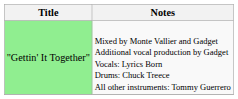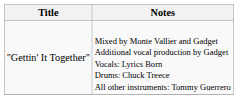(48, 57) lightgreen background -> (48, 57) no background
